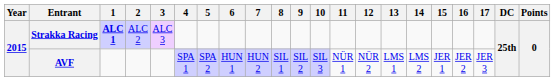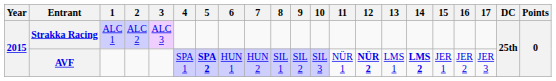(113, 34) bold -> (112, 34) normal
(208, 62) normal -> (207, 62) bold
(368, 62) normal -> (368, 62) bold
(419, 62) normal -> (420, 62) bold
